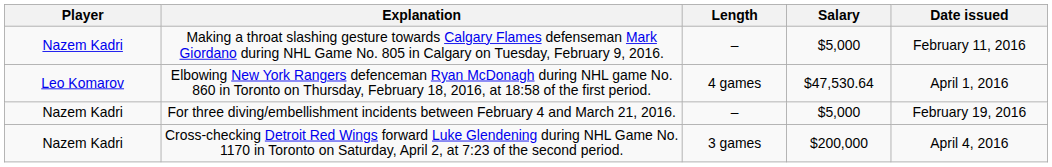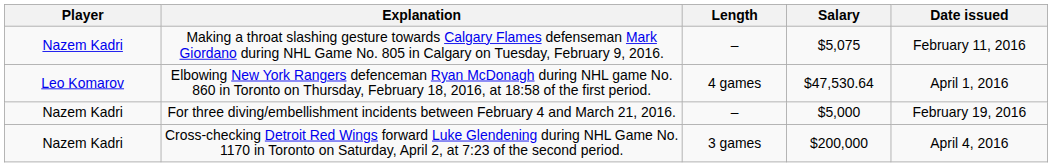(839, 45) $5,000 -> (839, 45) $5,075
